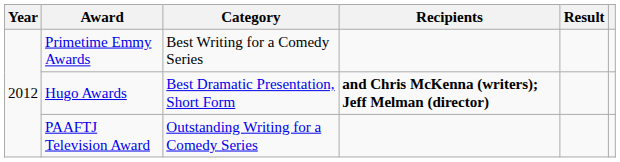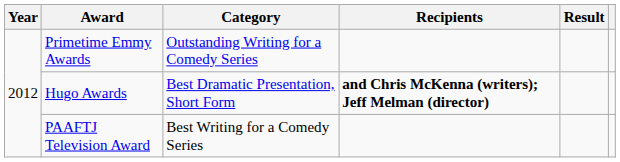(248, 50) Best Writing for a Comedy Series -> (244, 50) Outstanding Writing for a Comedy Series
(244, 136) Outstanding Writing for a Comedy Series -> (248, 136) Best Writing for a Comedy Series
